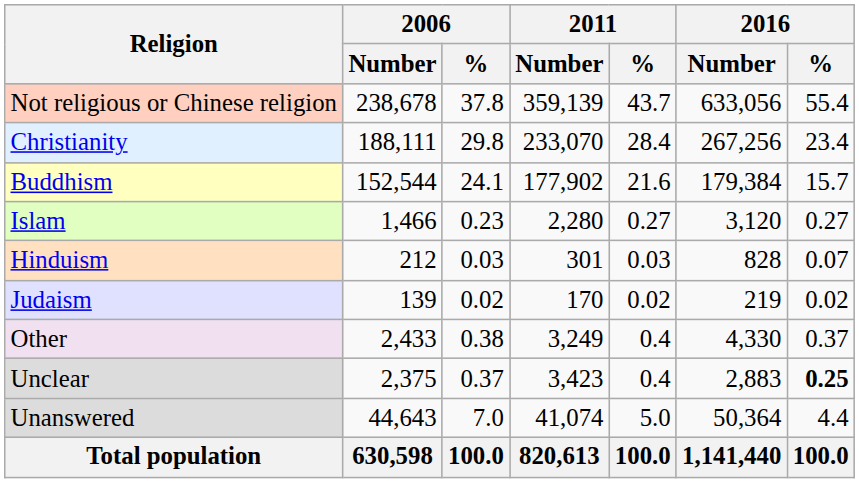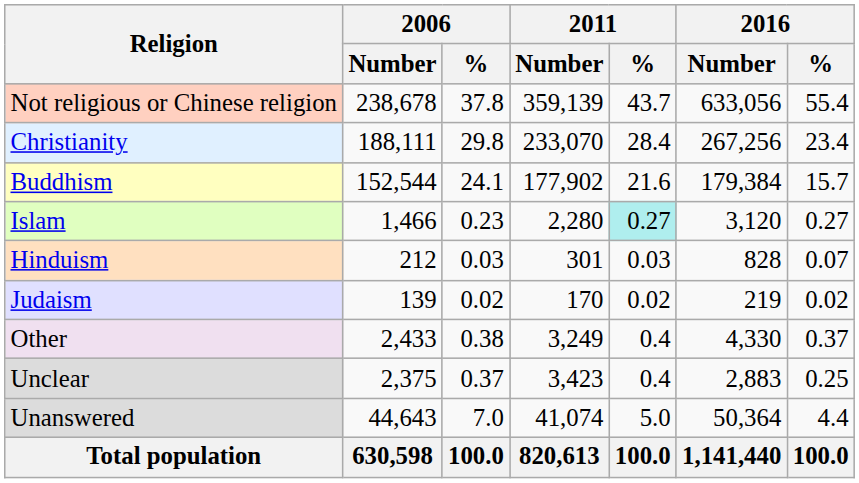(649, 220) no background -> (649, 220) paleturquoise background
(827, 378) bold -> (827, 378) normal
